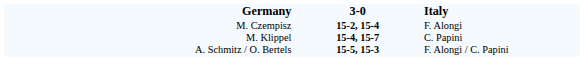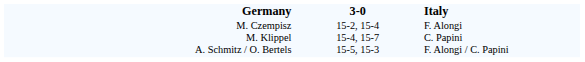(358, 38) bold -> (358, 38) normal
